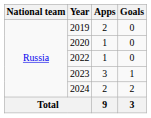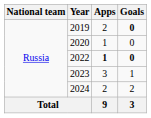(132, 27) normal -> (132, 27) bold
(105, 58) normal -> (105, 58) bold
(132, 58) normal -> (132, 58) bold
